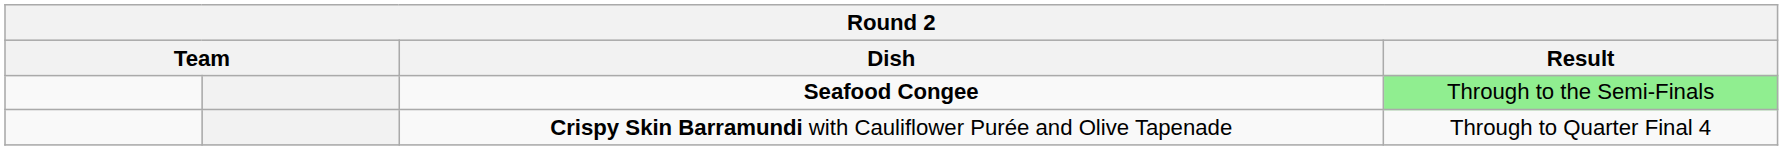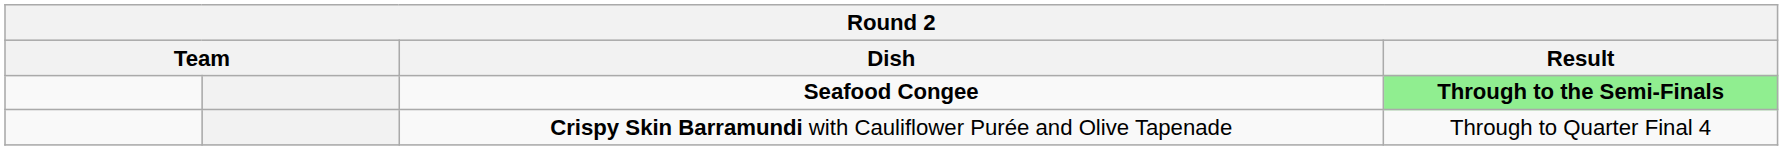(1581, 93) normal -> (1581, 93) bold
